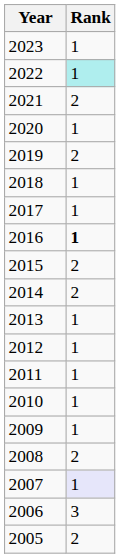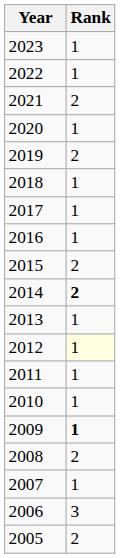(75, 73) paleturquoise background -> (75, 73) no background
(75, 237) bold -> (75, 237) normal
(75, 292) normal -> (75, 292) bold
(75, 347) no background -> (75, 347) lightyellow background
(75, 429) normal -> (75, 429) bold
(75, 484) lavender background -> (75, 484) no background
